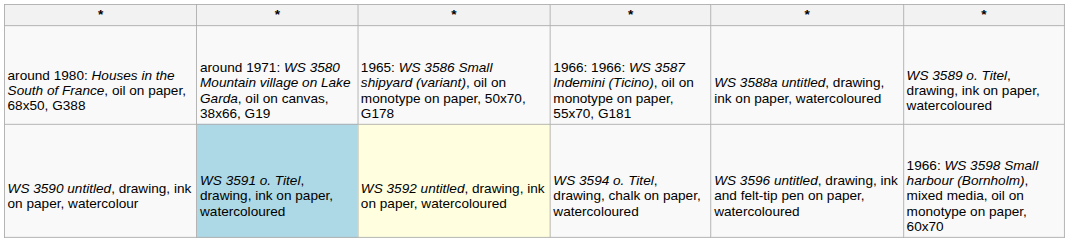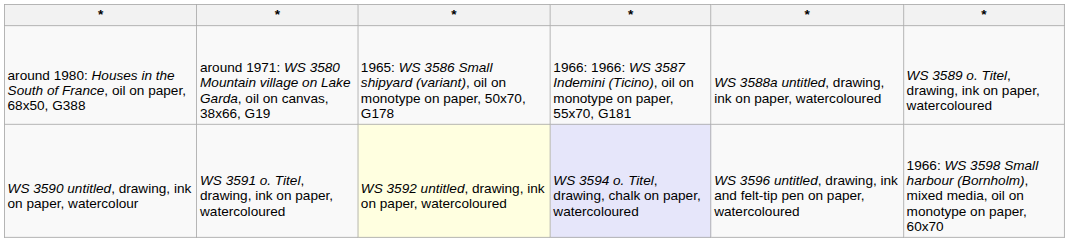(277, 196) lightblue background -> (277, 196) no background
(631, 196) no background -> (631, 196) lavender background
